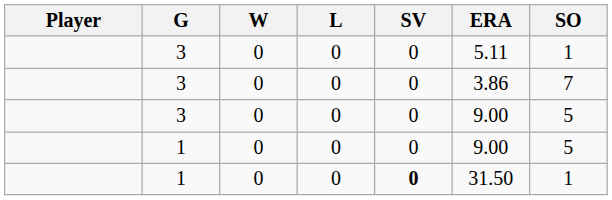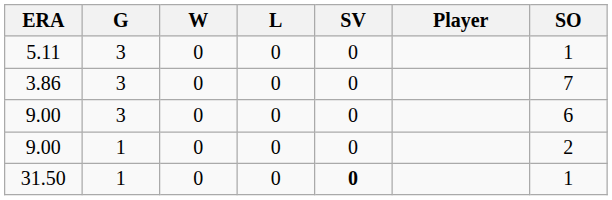columns swapped: (73, 20) <-> (491, 20)
(568, 115) 5 -> (568, 115) 6
(568, 147) 5 -> (568, 147) 2
